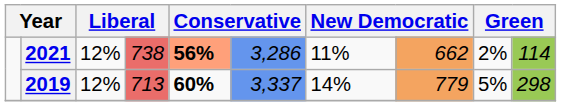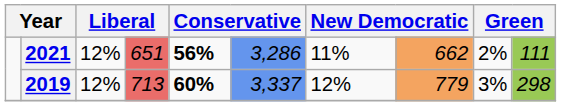(147, 53) 738 -> (147, 53) 651
(194, 53) lightsalmon background -> (194, 53) no background
(534, 53) 114 -> (535, 53) 111
(331, 85) 14% -> (331, 85) 12%
(493, 85) 5% -> (493, 85) 3%
